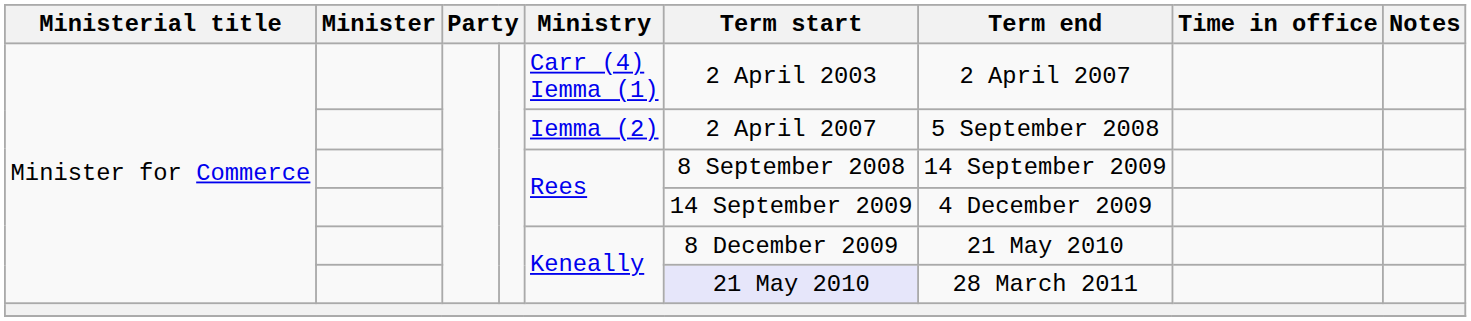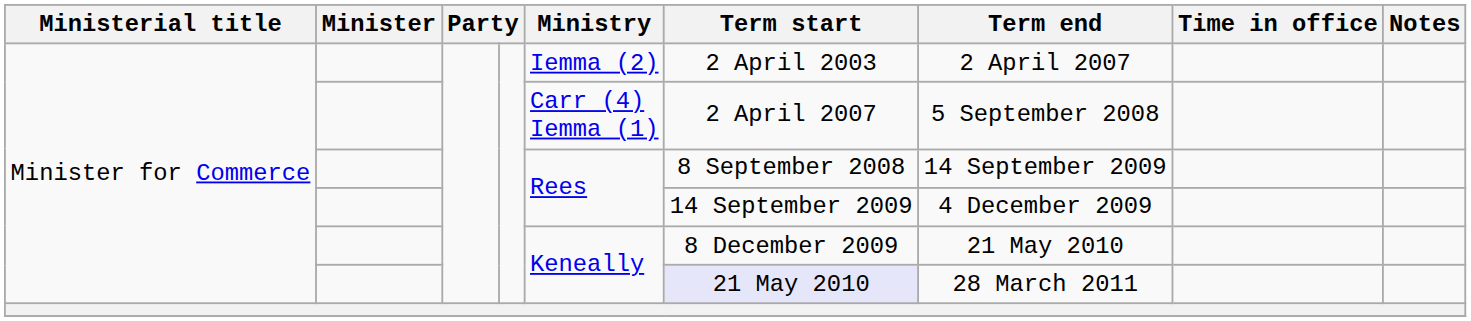(594, 77) Carr (4) Iemma (1) -> (594, 63) Iemma (2)
(594, 129) Iemma (2) -> (594, 116) Carr (4) Iemma (1)
